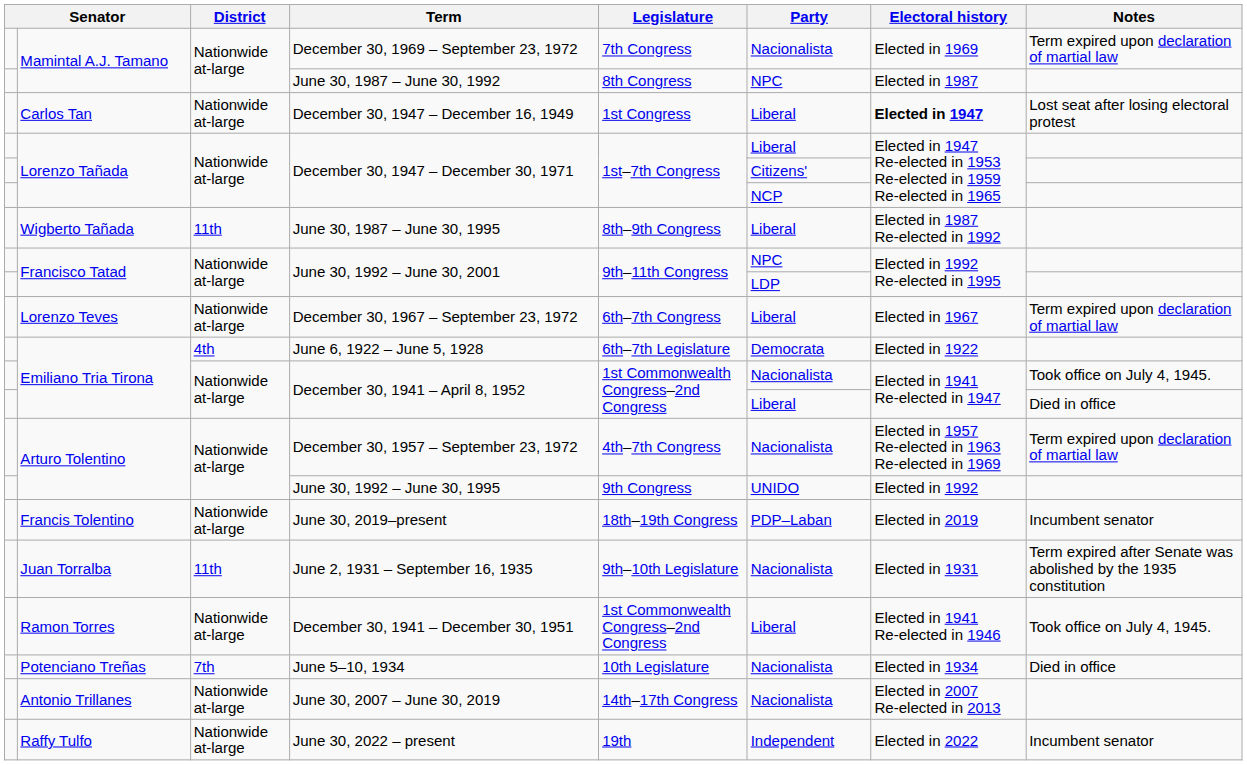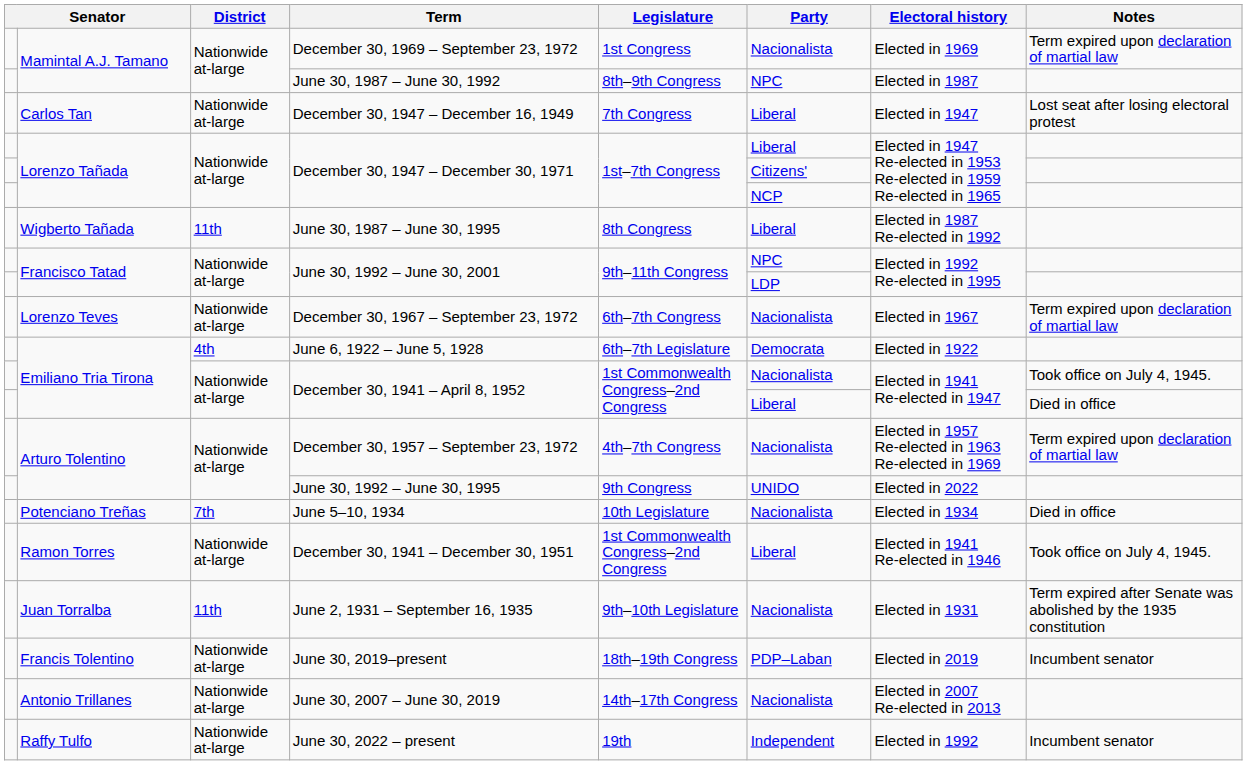(647, 49) 7th Congress -> (646, 49) 1st Congress
(647, 81) 8th Congress -> (662, 81) 8th–9th Congress
(646, 113) 1st Congress -> (647, 113) 7th Congress
(929, 113) bold -> (926, 113) normal
(662, 228) 8th–9th Congress -> (647, 228) 8th Congress
(773, 317) Liberal -> (792, 317) Nacionalista
(926, 488) Elected in 1992 -> (926, 488) Elected in 2022
rows swapped: (77, 520) <-> (83, 667)
rows swapped: (66, 569) <-> (67, 626)
(926, 740) Elected in 2022 -> (926, 740) Elected in 1992
